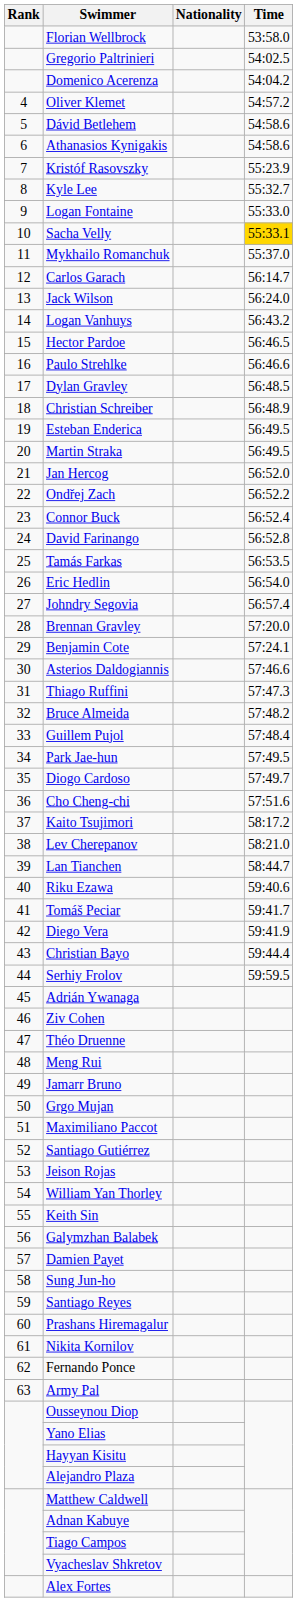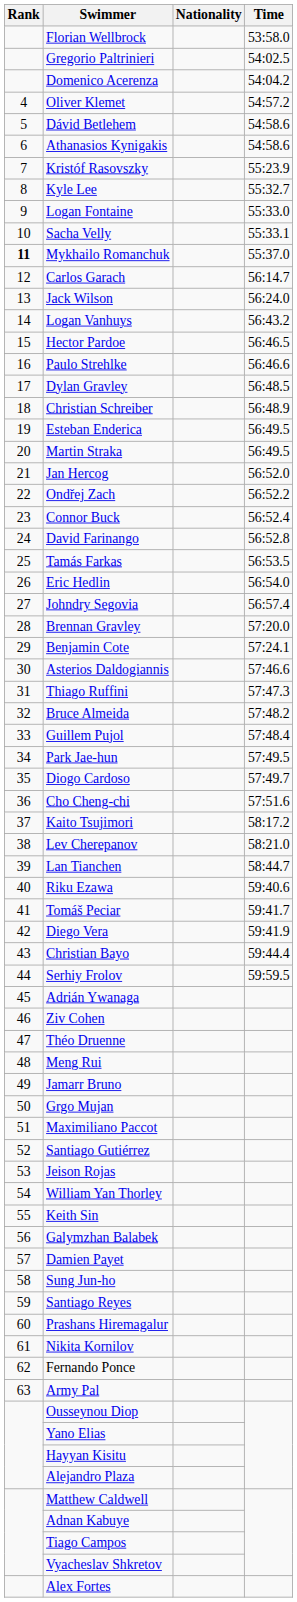(269, 233) gold background -> (269, 233) no background
(24, 255) normal -> (24, 255) bold
